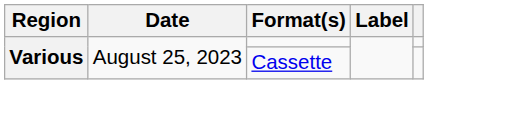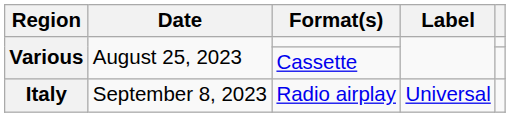+ row: (336, 95)
